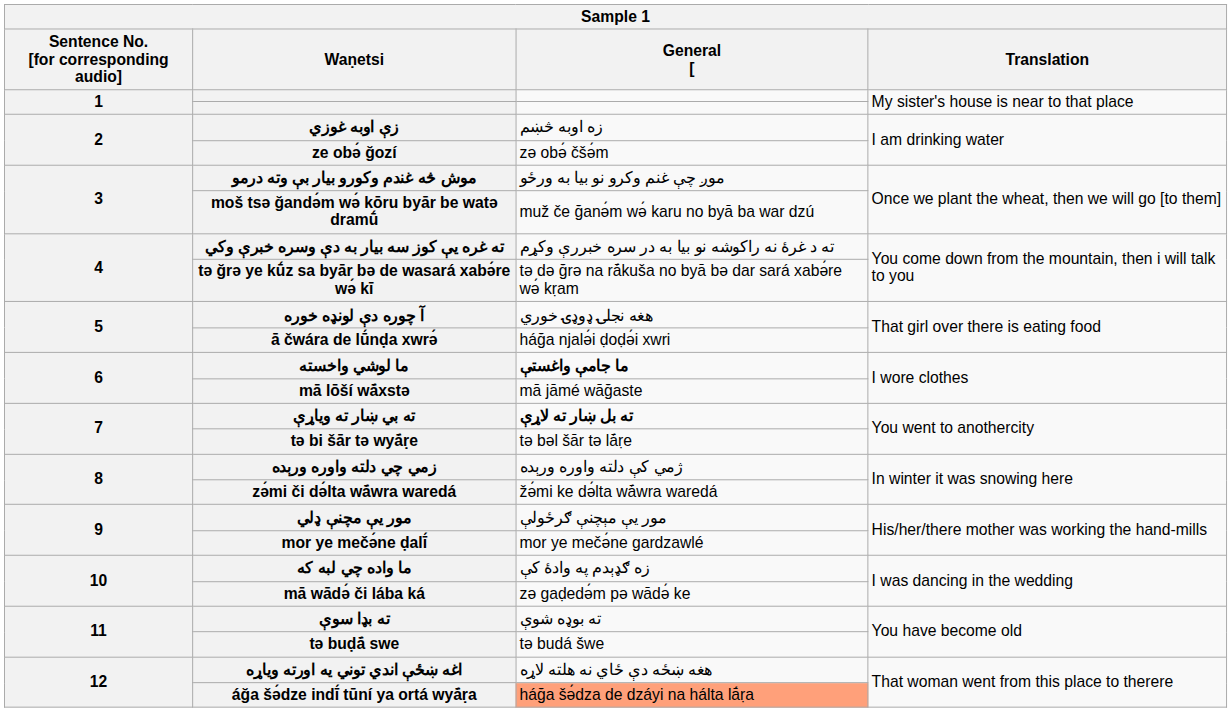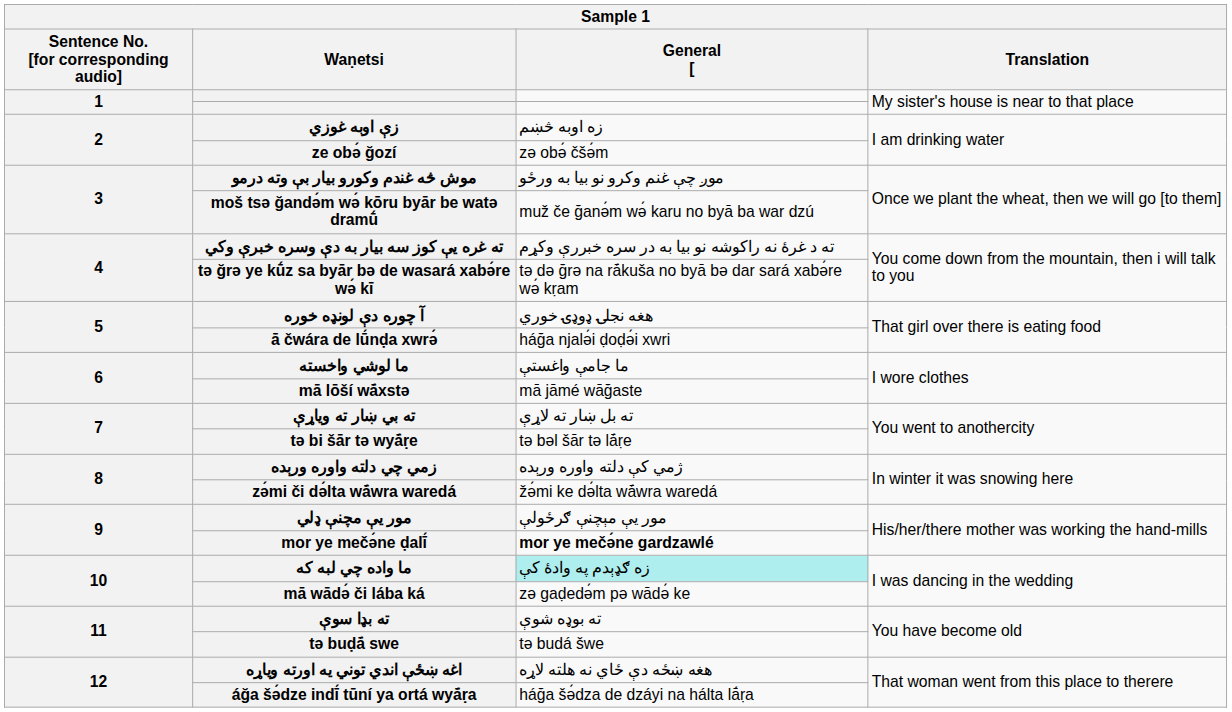(574, 365) bold -> (574, 365) normal
(576, 416) bold -> (576, 416) normal
(611, 542) normal -> (617, 542) bold
(585, 568) no background -> (584, 568) paleturquoise background
(637, 695) lightsalmon background -> (637, 695) no background
